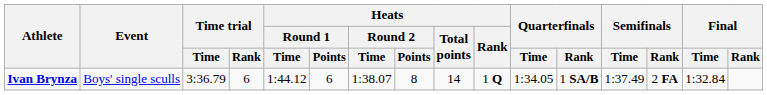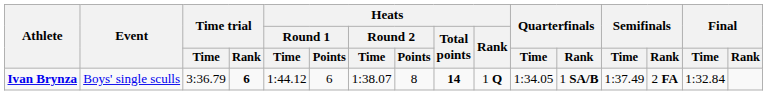(246, 79) normal -> (246, 79) bold
(454, 79) normal -> (454, 79) bold
